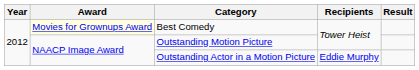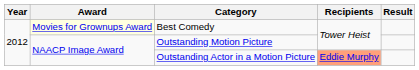(349, 57) no background -> (349, 57) lightsalmon background
